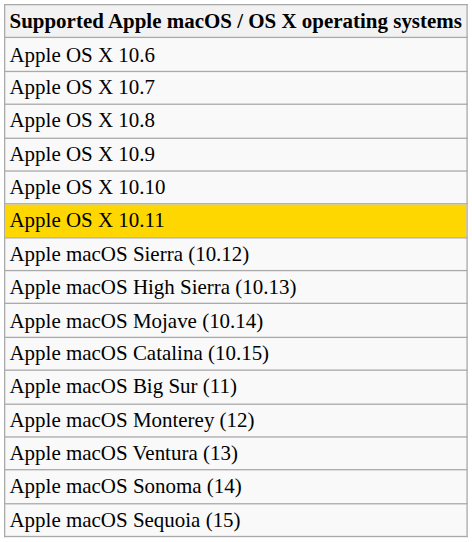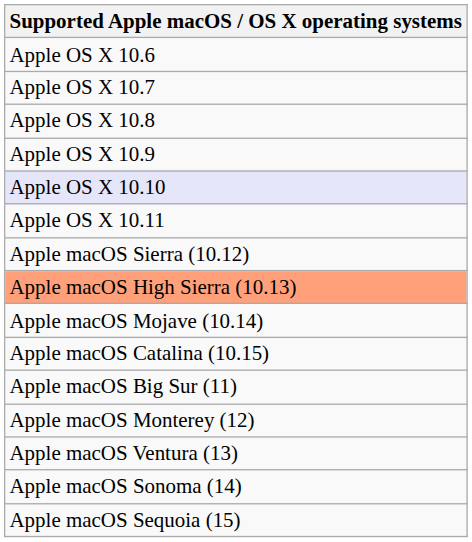(88, 187) no background -> (88, 187) lavender background
(87, 220) gold background -> (87, 220) no background
(153, 287) no background -> (153, 287) lightsalmon background
